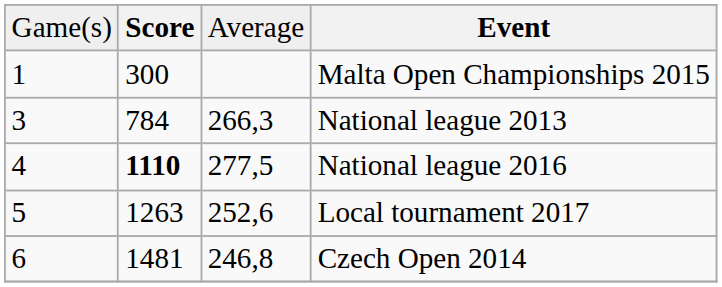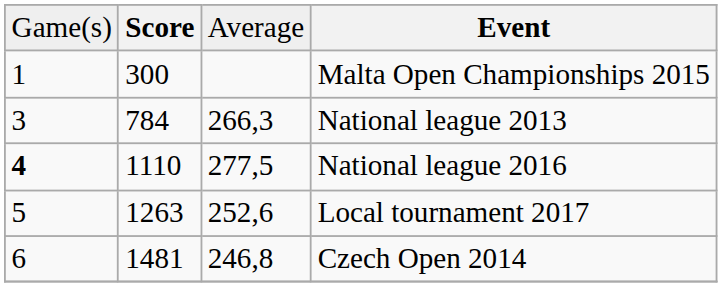(19, 166) normal -> (19, 166) bold
(153, 166) bold -> (153, 166) normal
